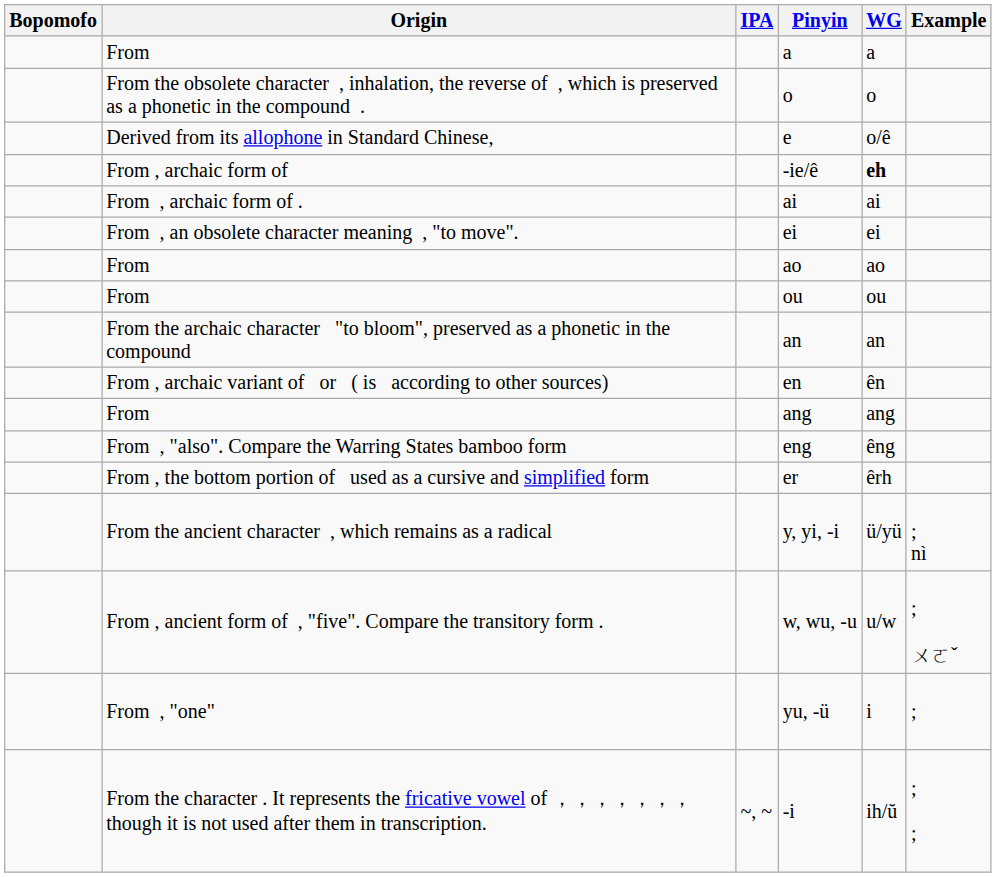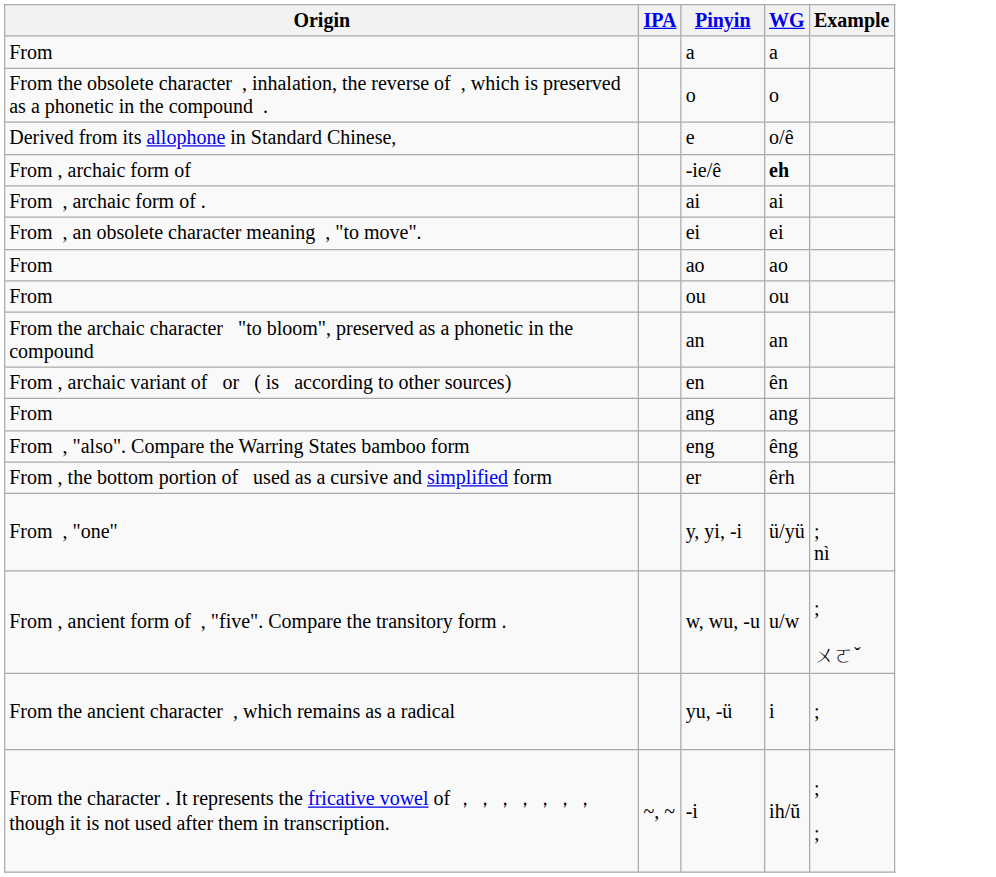- column: (53, 20)
(329, 531) From the ancient character , which remains as a radical -> (64, 531) From , "one"
(161, 711) From , "one" -> (232, 711) From the ancient character , which remains as a radical
